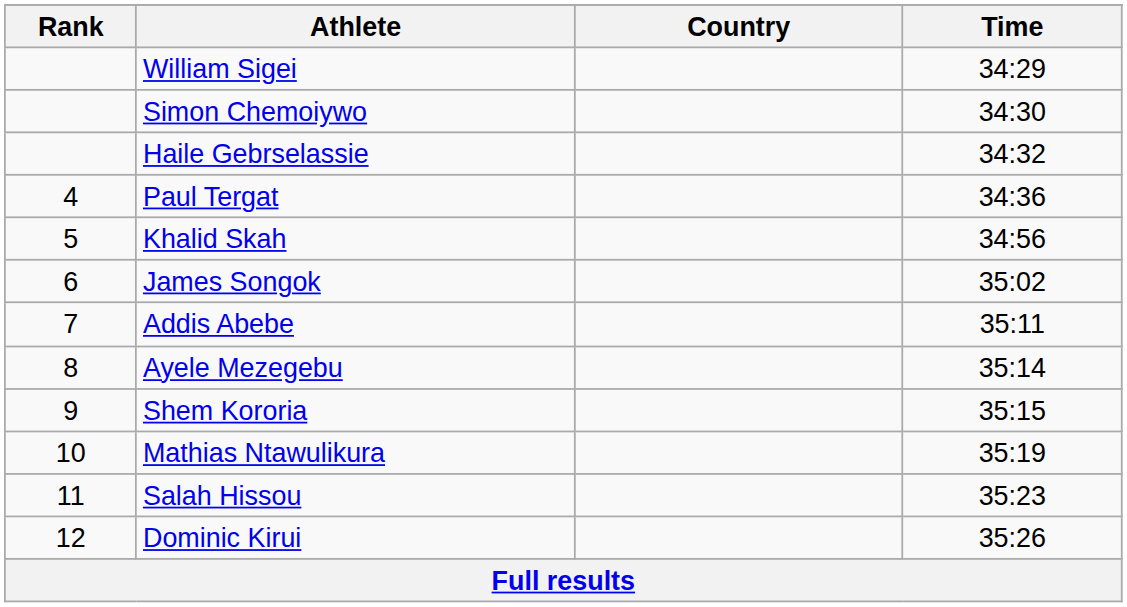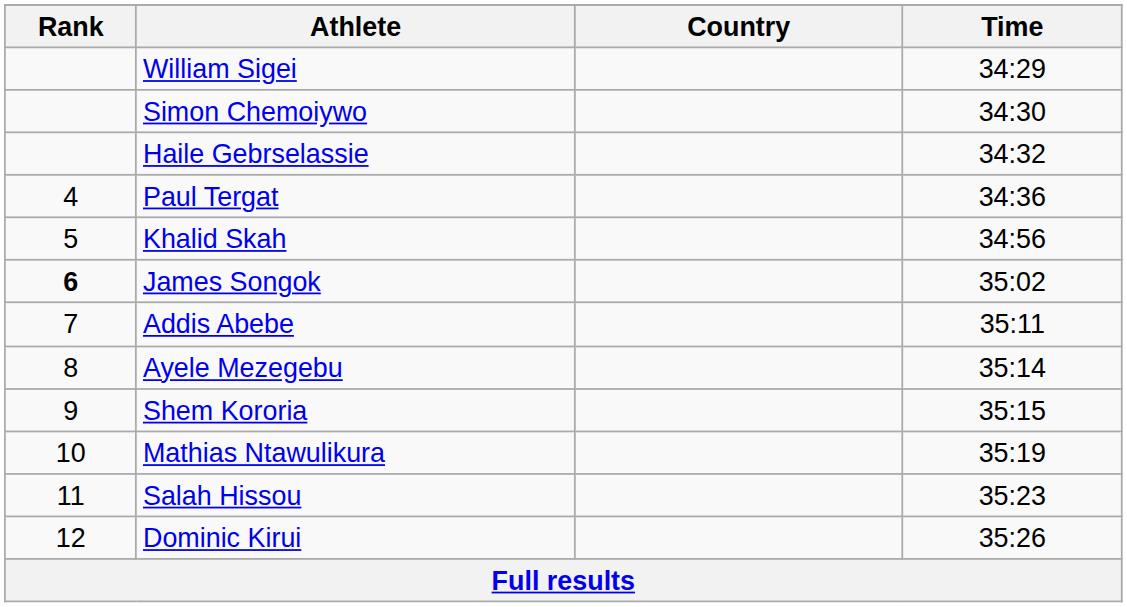(71, 282) normal -> (71, 282) bold
